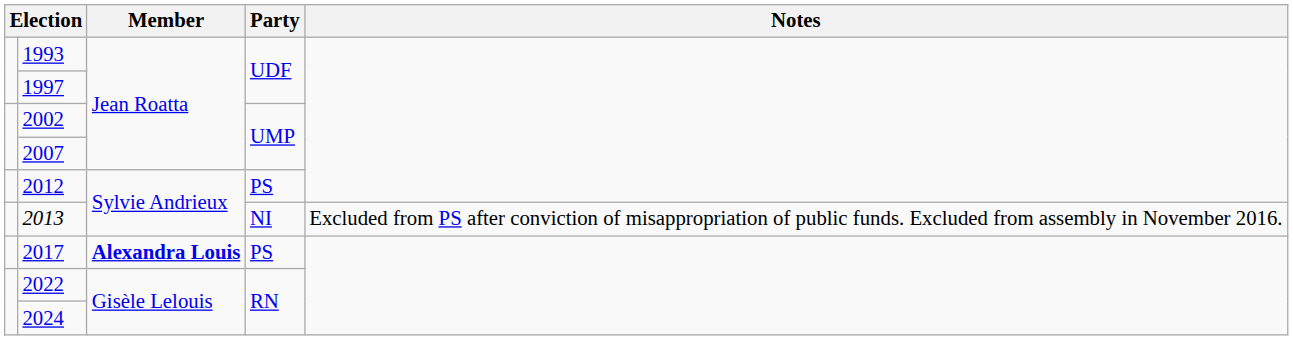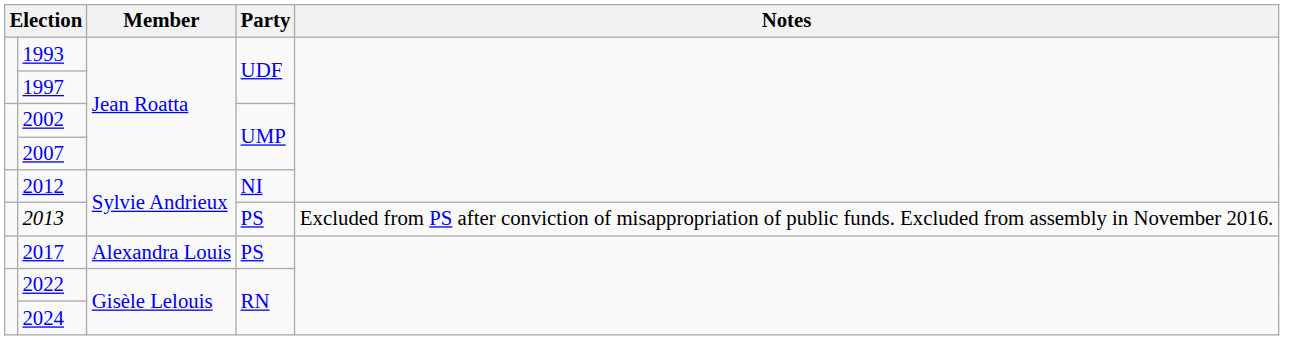(262, 185) PS -> (252, 185) NI
(261, 218) NI -> (252, 218) PS
(166, 251) bold -> (161, 251) normal
